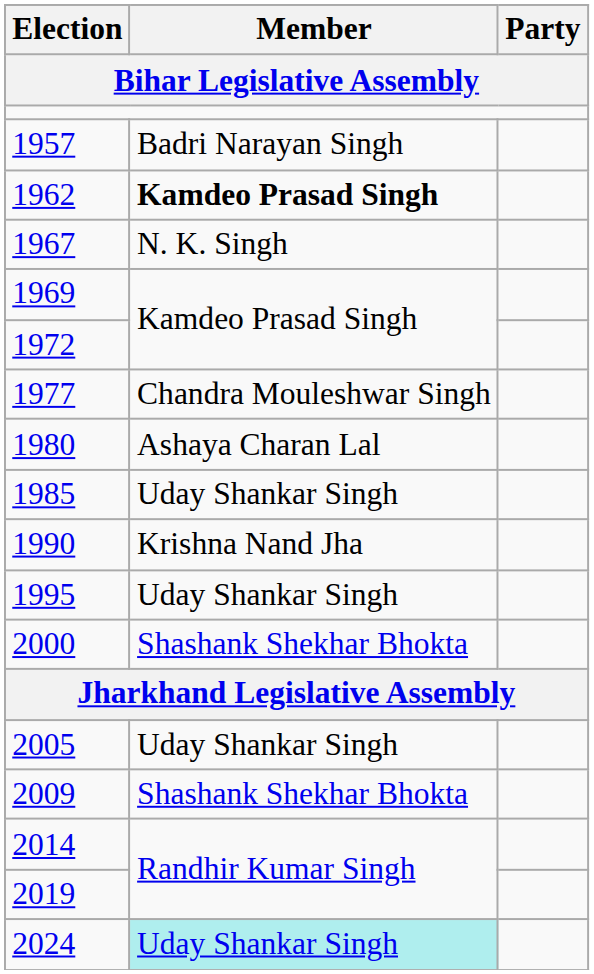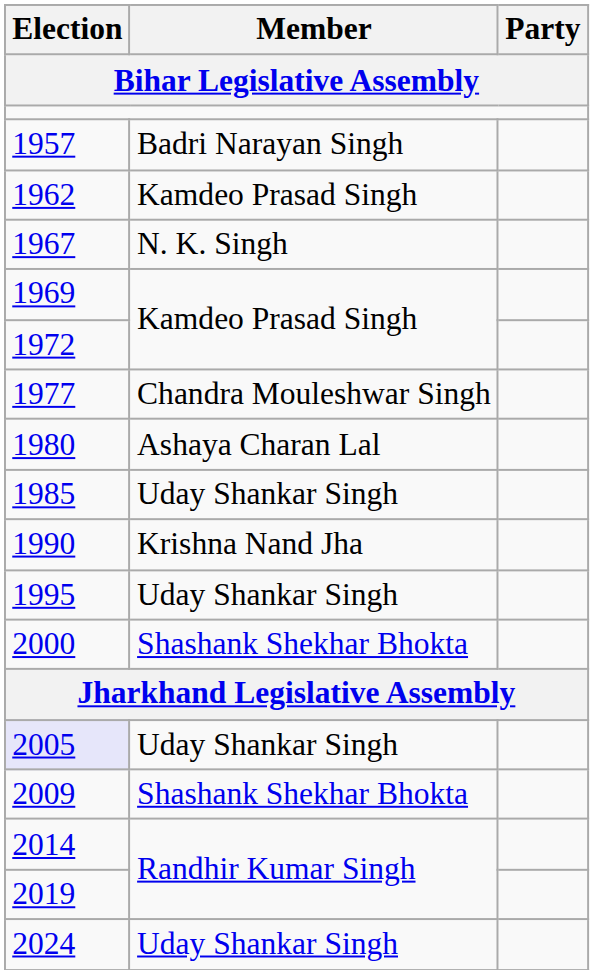(288, 193) bold -> (277, 193) normal
(44, 743) no background -> (44, 743) lavender background
(268, 943) paleturquoise background -> (268, 943) no background
